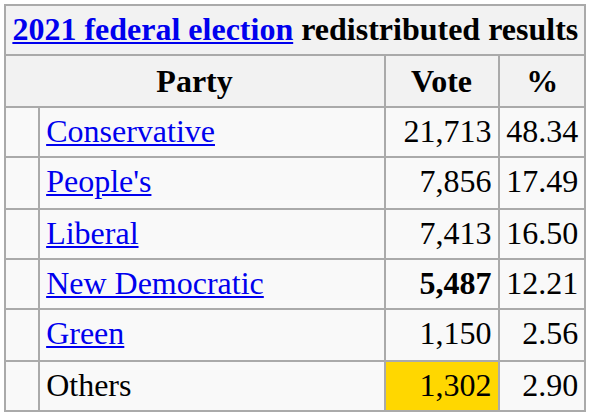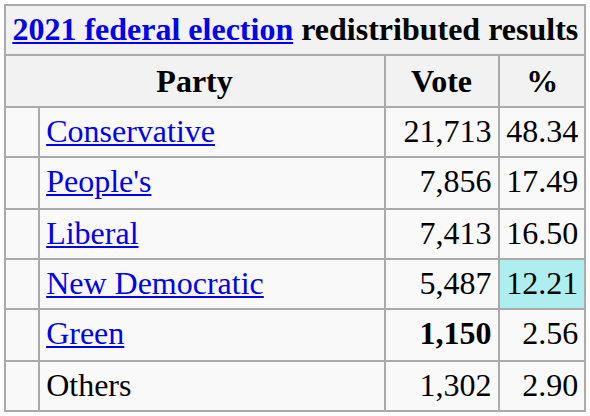(456, 283) bold -> (456, 283) normal
(542, 283) no background -> (542, 283) paleturquoise background
(456, 334) normal -> (456, 334) bold
(456, 385) gold background -> (456, 385) no background
